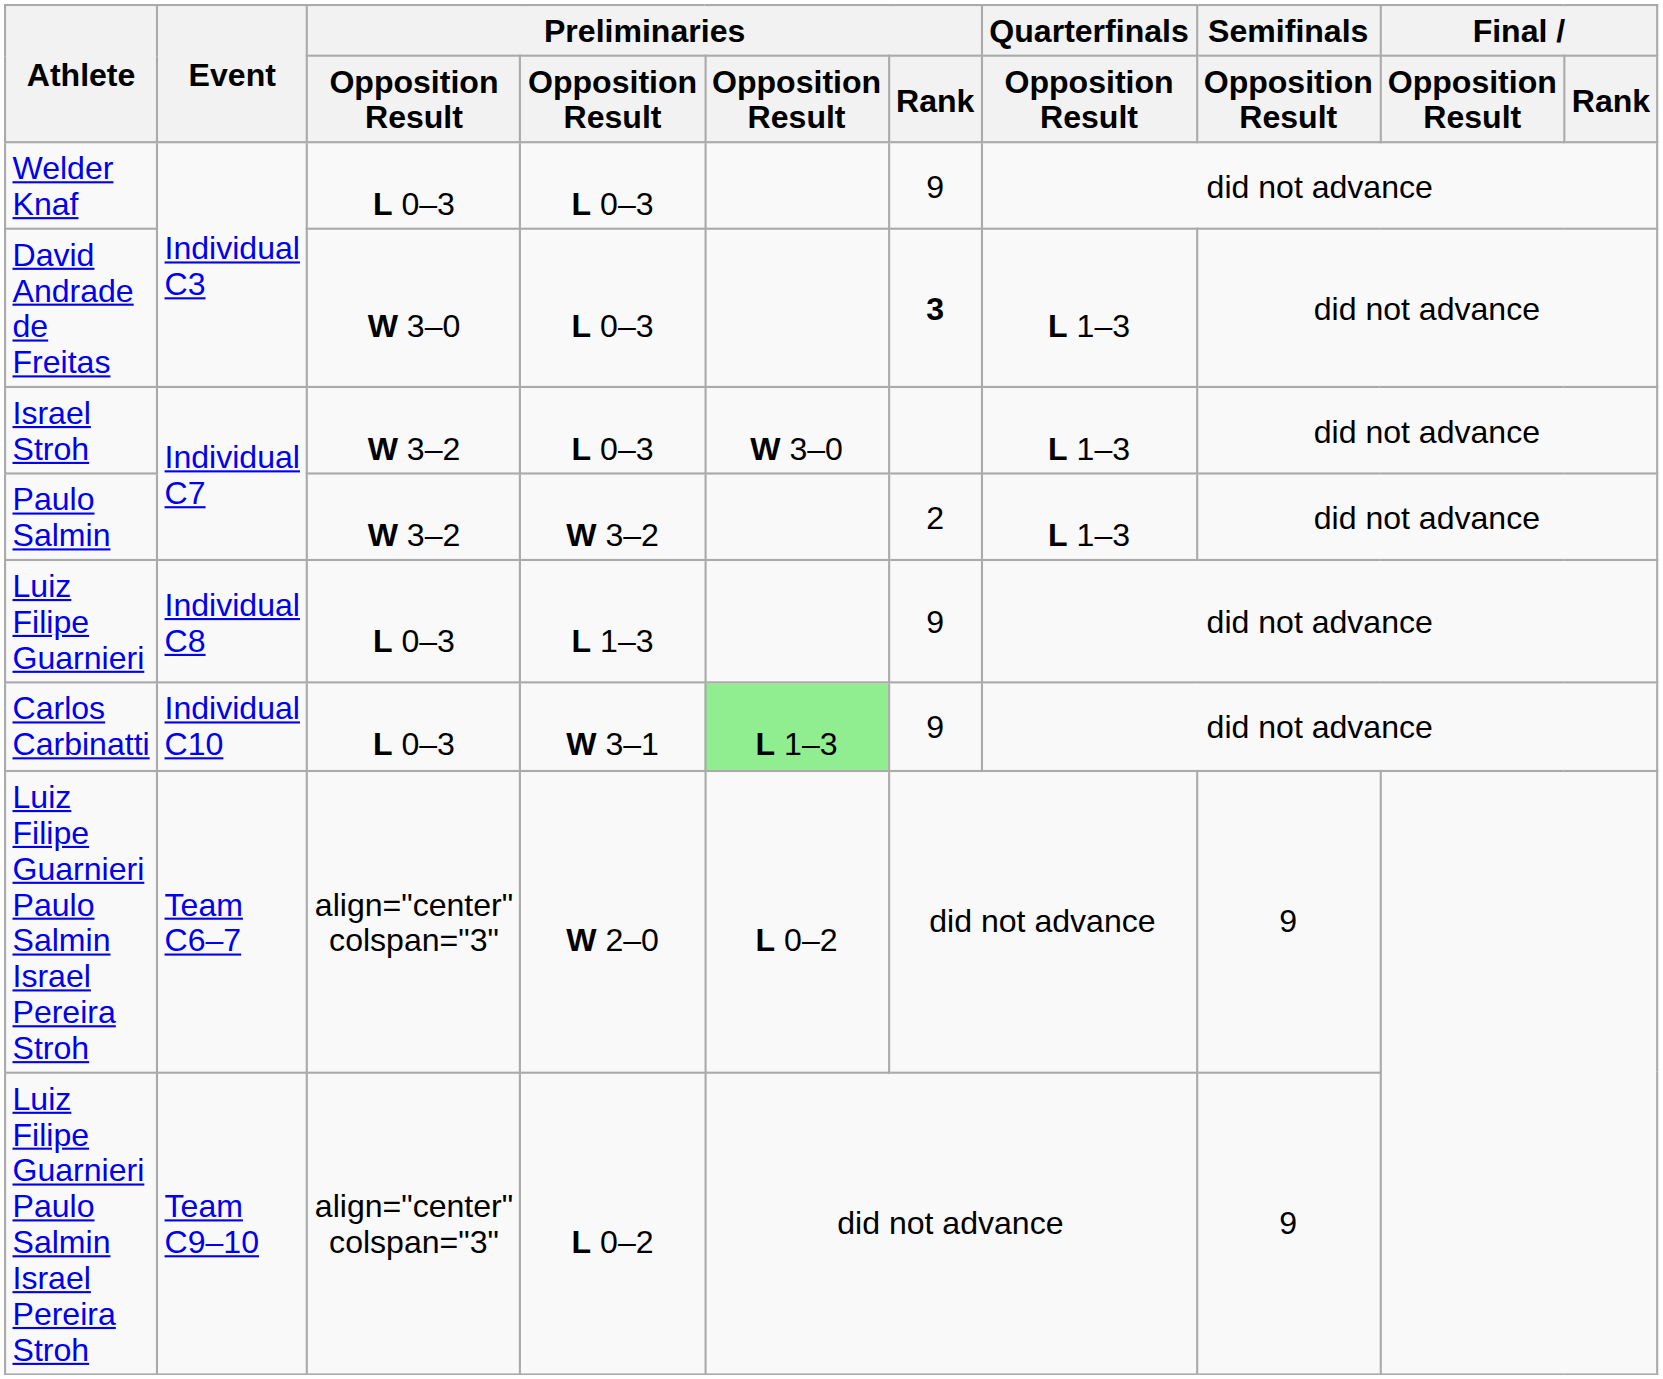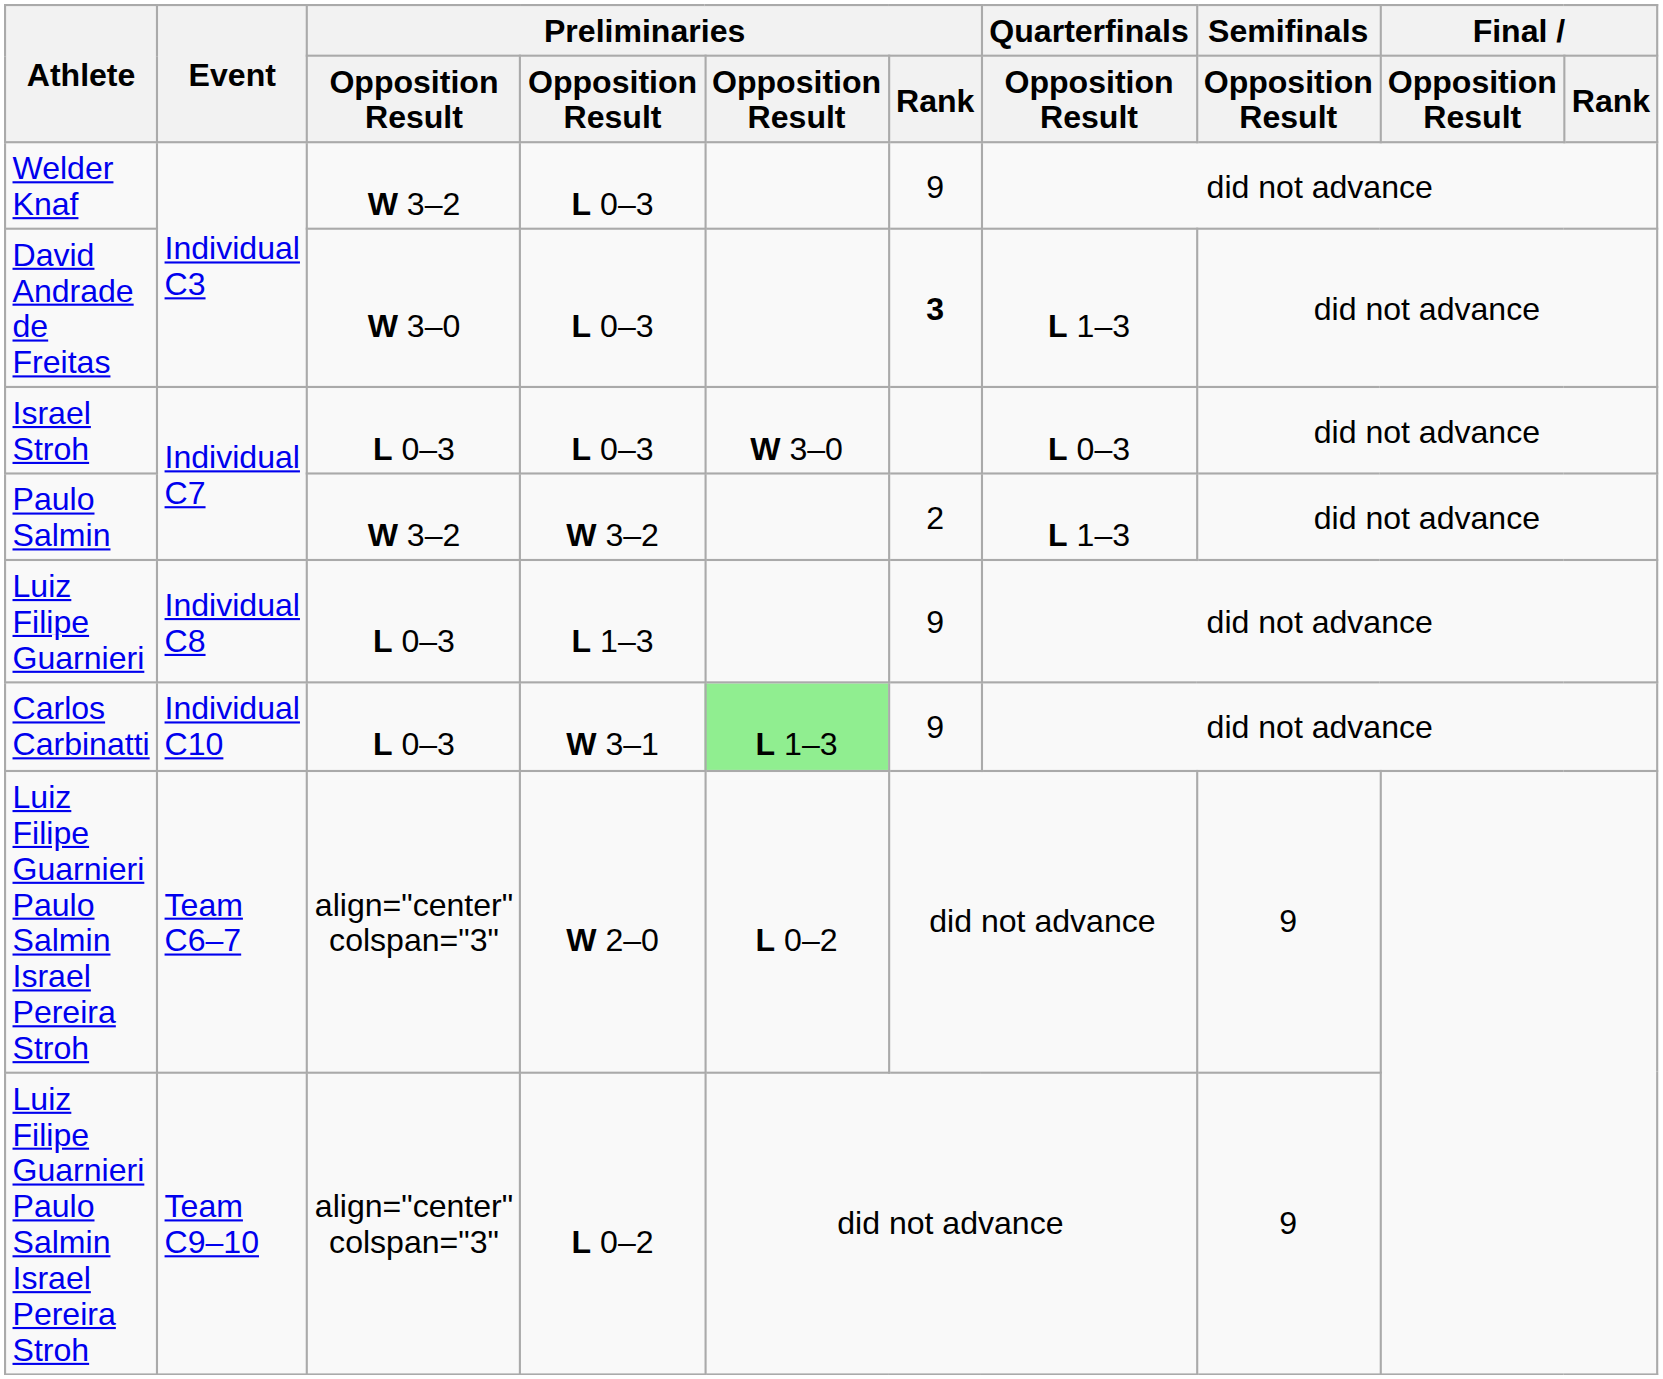(414, 204) L 0–3 -> (414, 204) W 3–2
(414, 449) W 3–2 -> (414, 449) L 0–3
(1089, 449) L 1–3 -> (1089, 449) L 0–3
